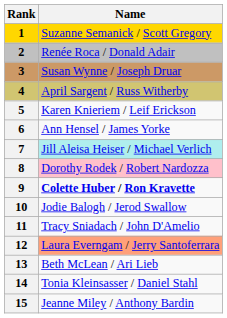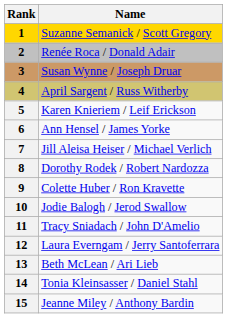(126, 149) paleturquoise background -> (126, 149) no background
(125, 168) pink background -> (125, 168) no background
(118, 187) bold -> (113, 187) normal
(130, 245) lightsalmon background -> (130, 245) no background
